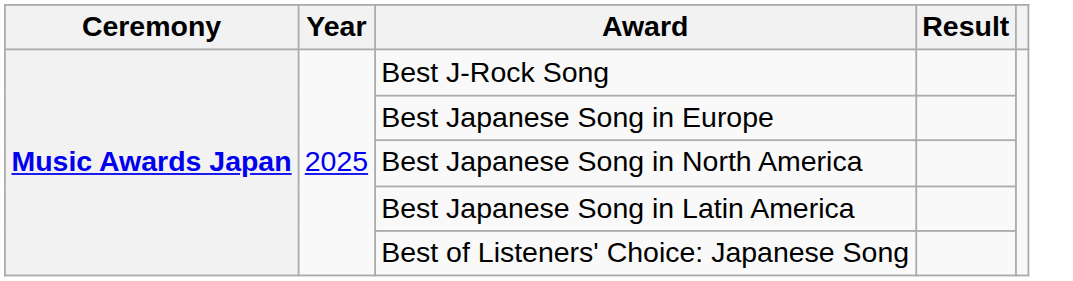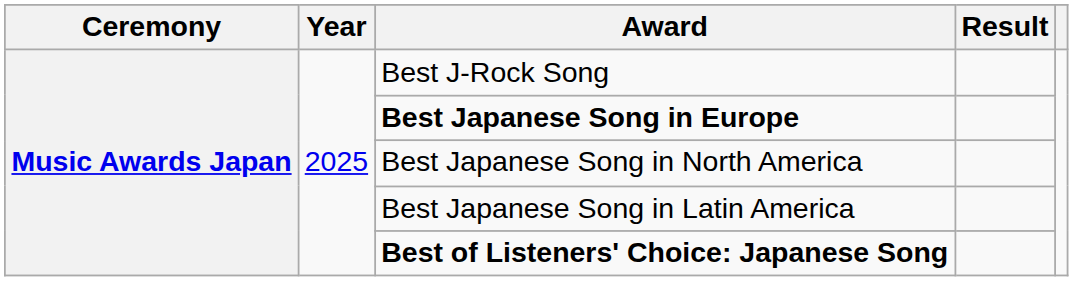(578, 117) normal -> (590, 117) bold
(645, 252) normal -> (665, 252) bold
